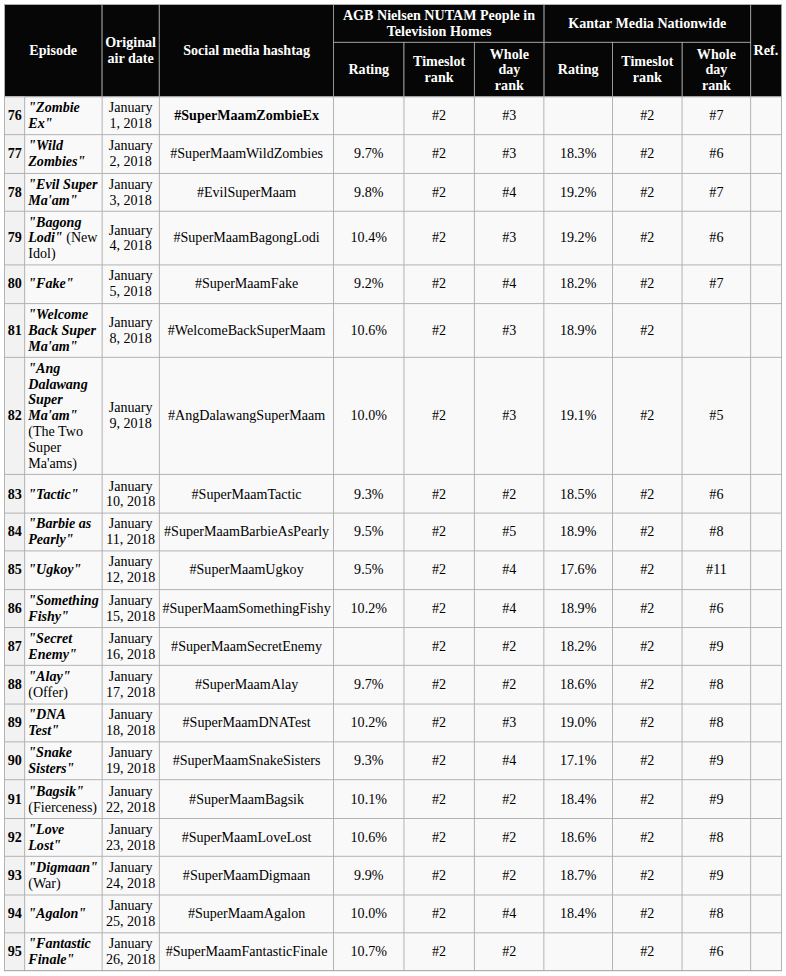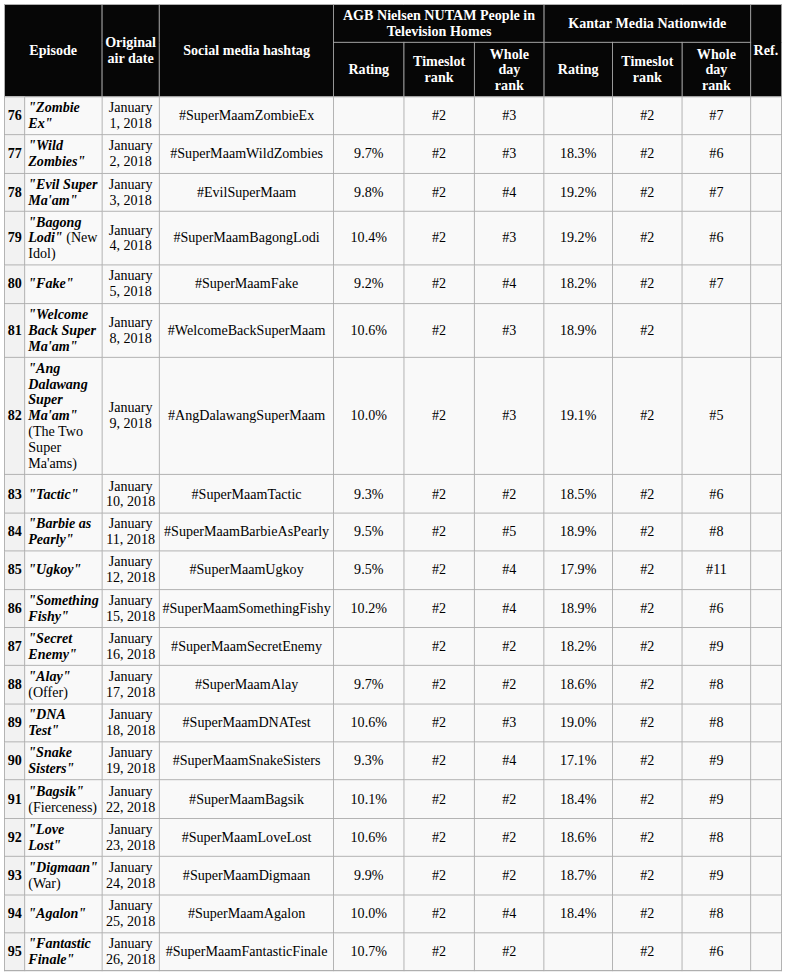(247, 115) bold -> (247, 115) normal
(578, 570) 17.6% -> (578, 570) 17.9%
(369, 722) 10.2% -> (369, 722) 10.6%
